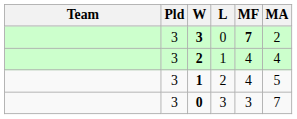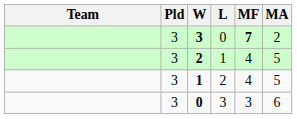(277, 59) 4 -> (277, 59) 5
(277, 102) 7 -> (277, 102) 6
